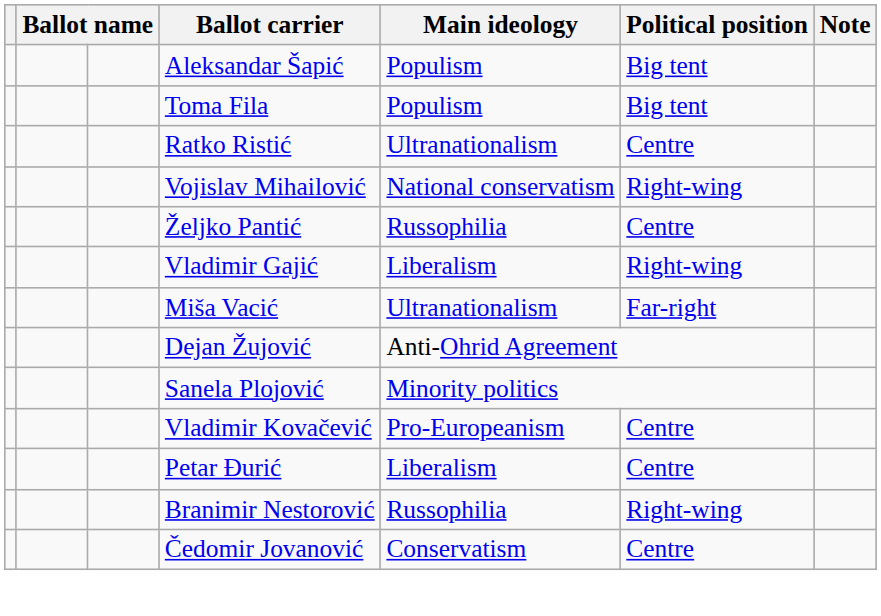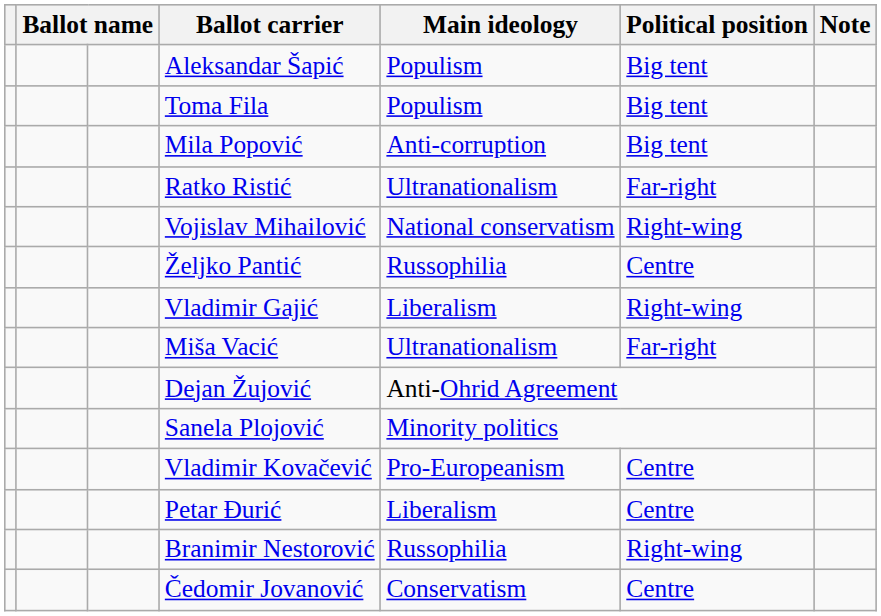+ row: (234, 145)
(660, 145) Centre -> (671, 186) Far-right
